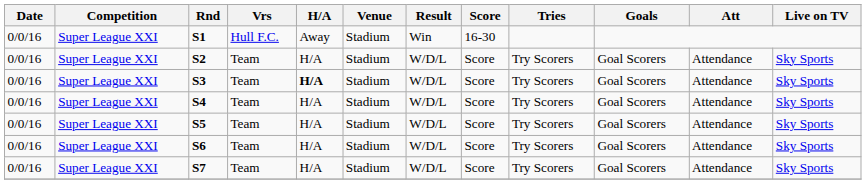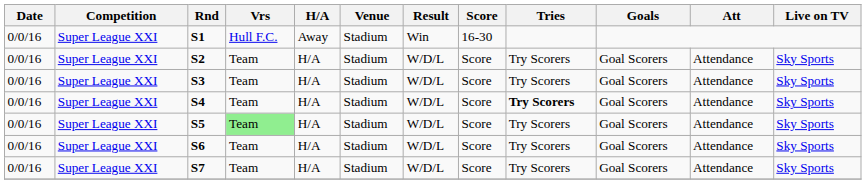(311, 80) bold -> (309, 80) normal
(543, 102) normal -> (542, 102) bold
(245, 123) no background -> (244, 123) lightgreen background
